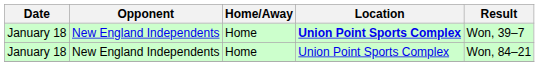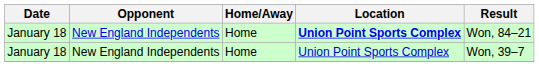(495, 33) Won, 39–7 -> (499, 33) Won, 84–21
(499, 52) Won, 84–21 -> (495, 52) Won, 39–7
